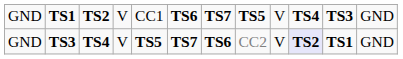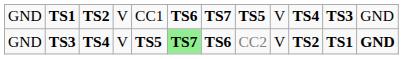(184, 41) no background -> (184, 41) lightgreen background
(306, 41) lavender background -> (306, 41) no background
(377, 41) normal -> (377, 41) bold
